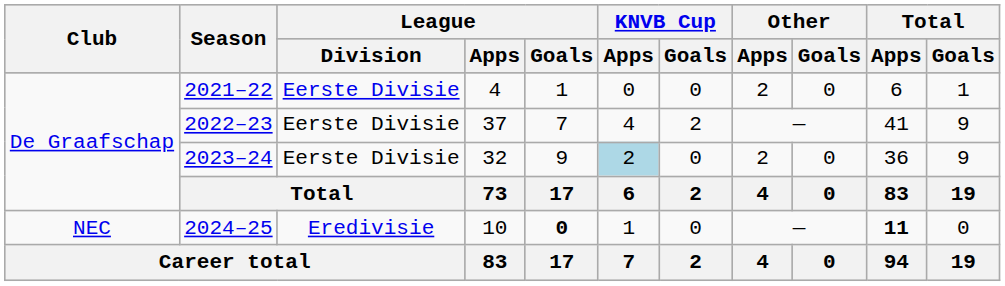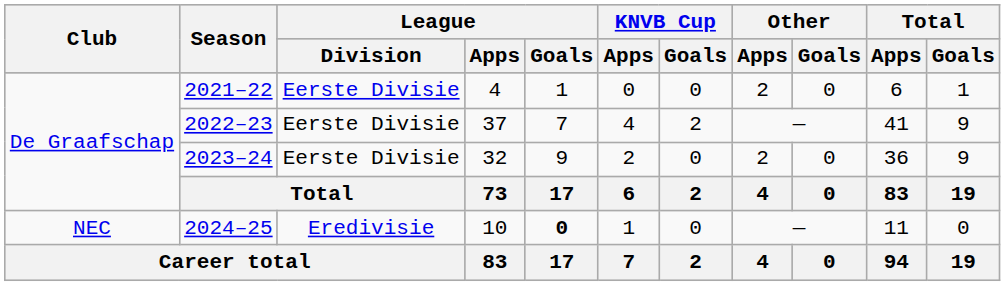(629, 159) lightblue background -> (629, 159) no background
(896, 228) bold -> (896, 228) normal
